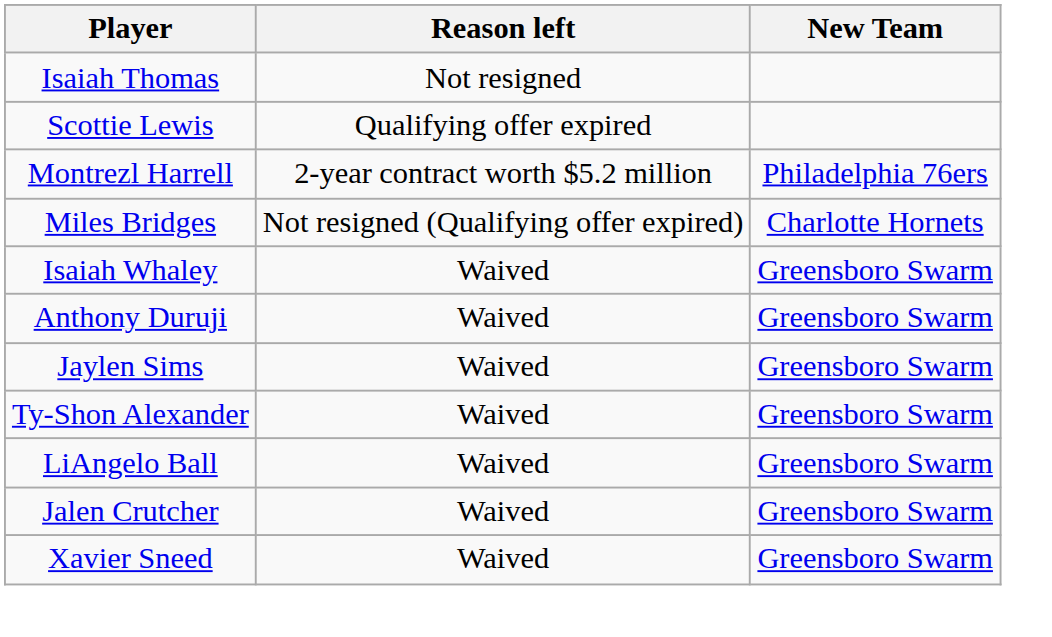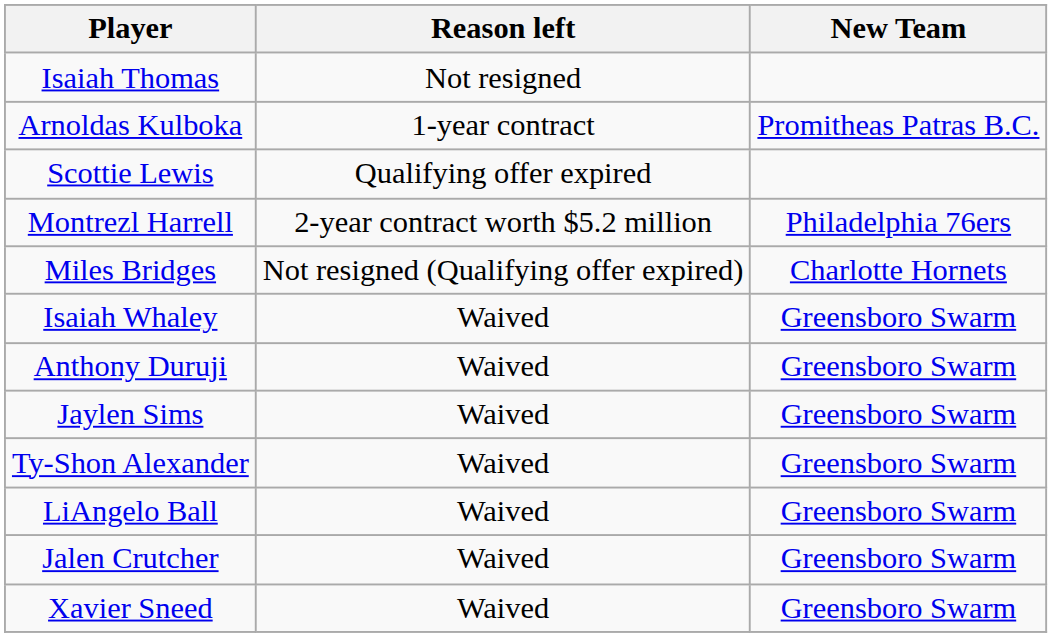+ row: (130, 125)
